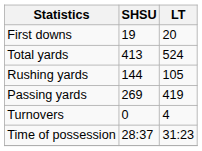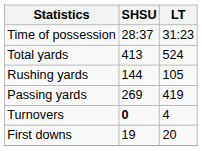rows swapped: (40, 35) <-> (62, 135)
(125, 115) normal -> (125, 115) bold
